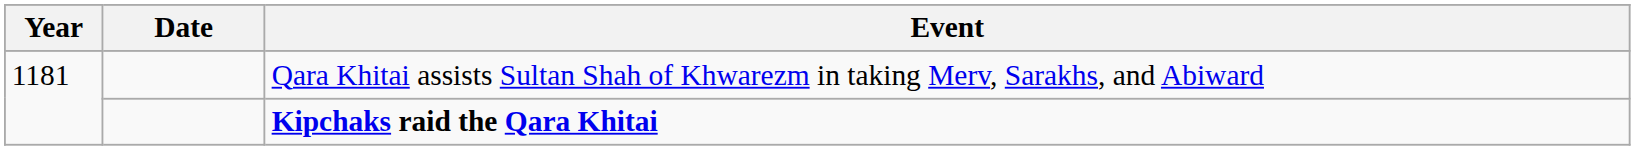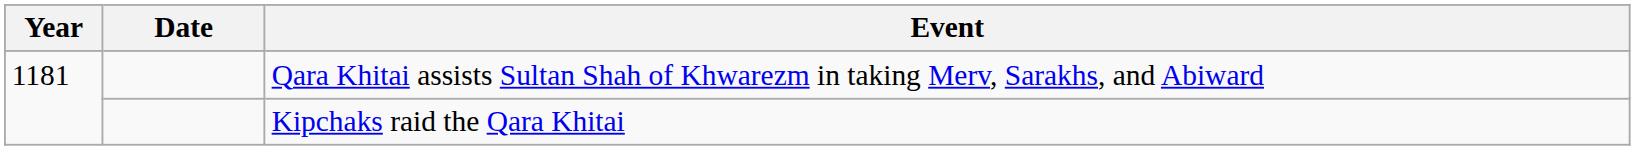(465, 121) bold -> (448, 121) normal
